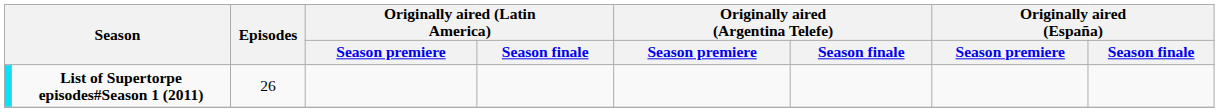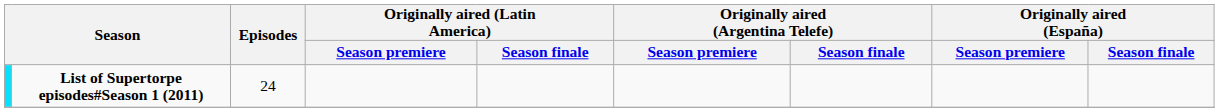(268, 86) 26 -> (268, 86) 24
